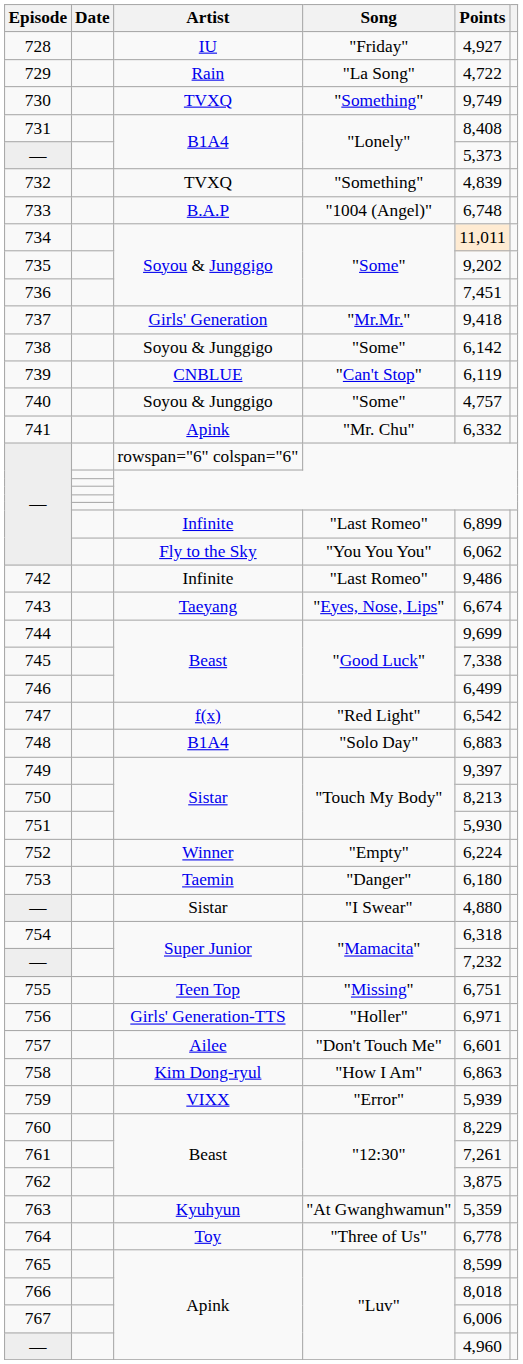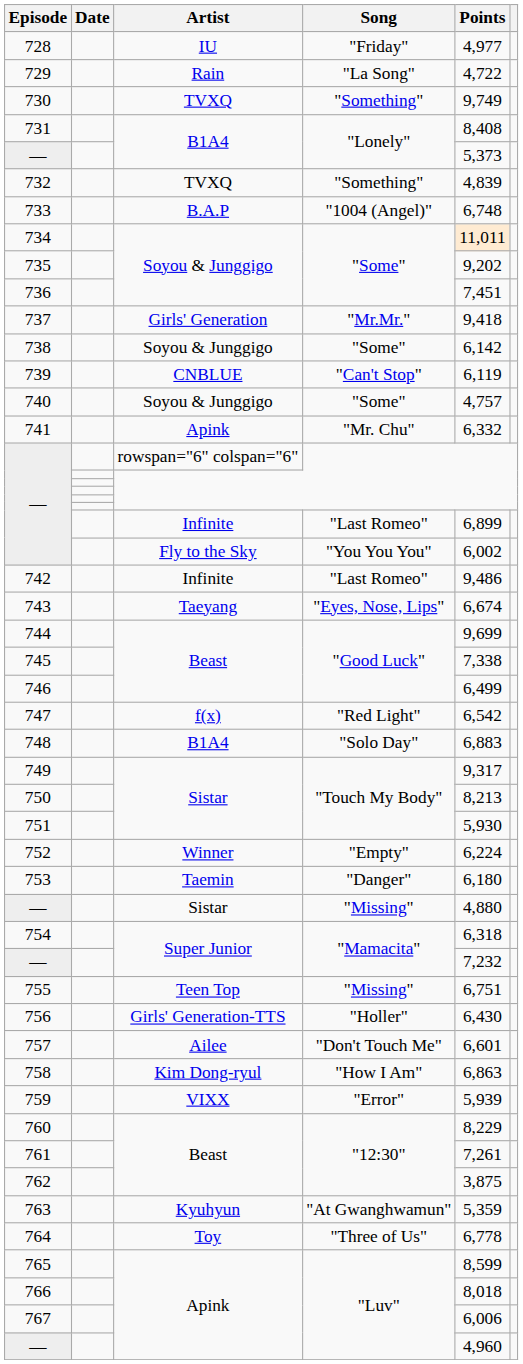(482, 45) 4,927 -> (482, 45) 4,977
(482, 551) 6,062 -> (482, 551) 6,002
(482, 770) 9,397 -> (482, 770) 9,317
(379, 907) "I Swear" -> (379, 907) "Missing"
(482, 1017) 6,971 -> (482, 1017) 6,430
